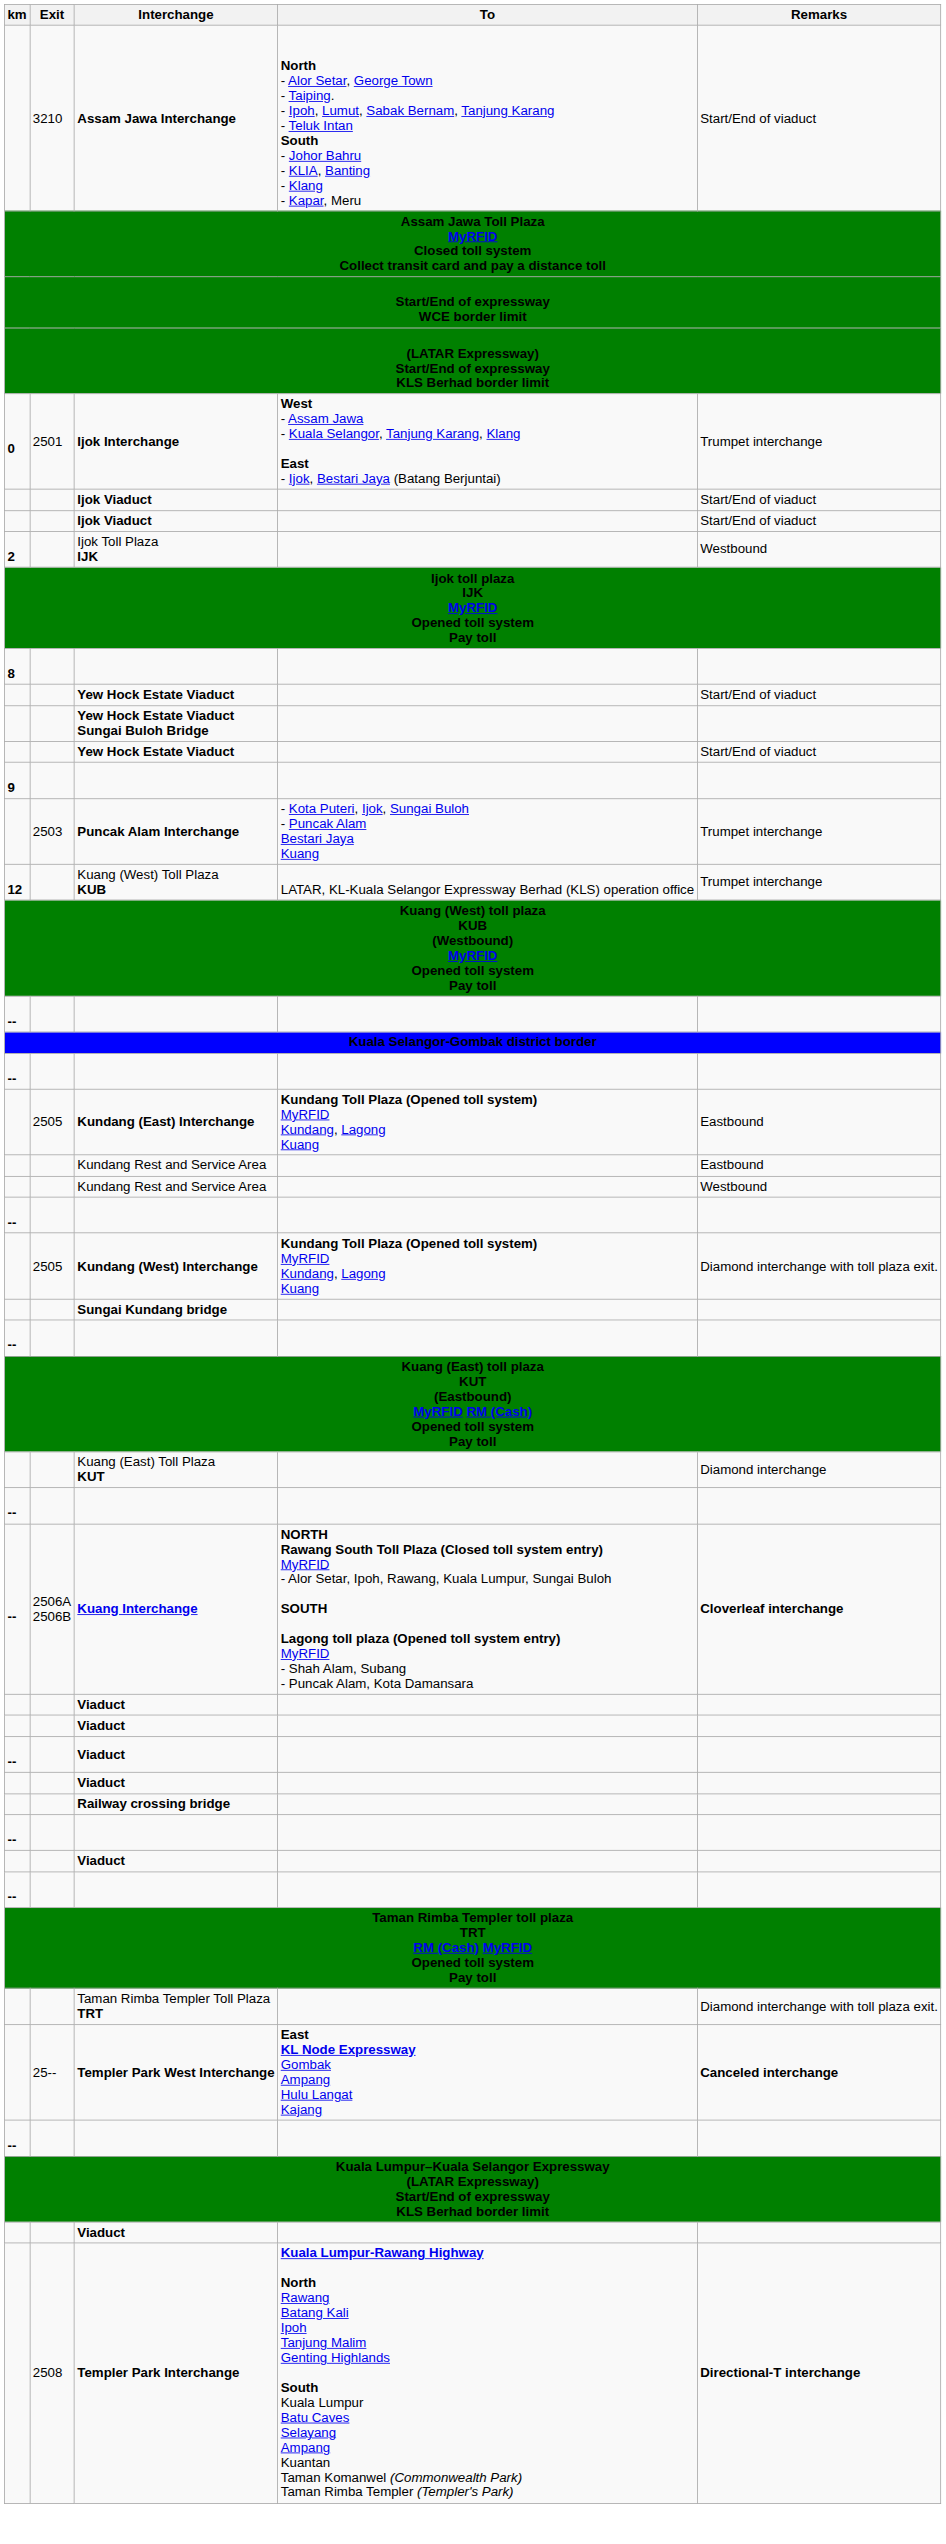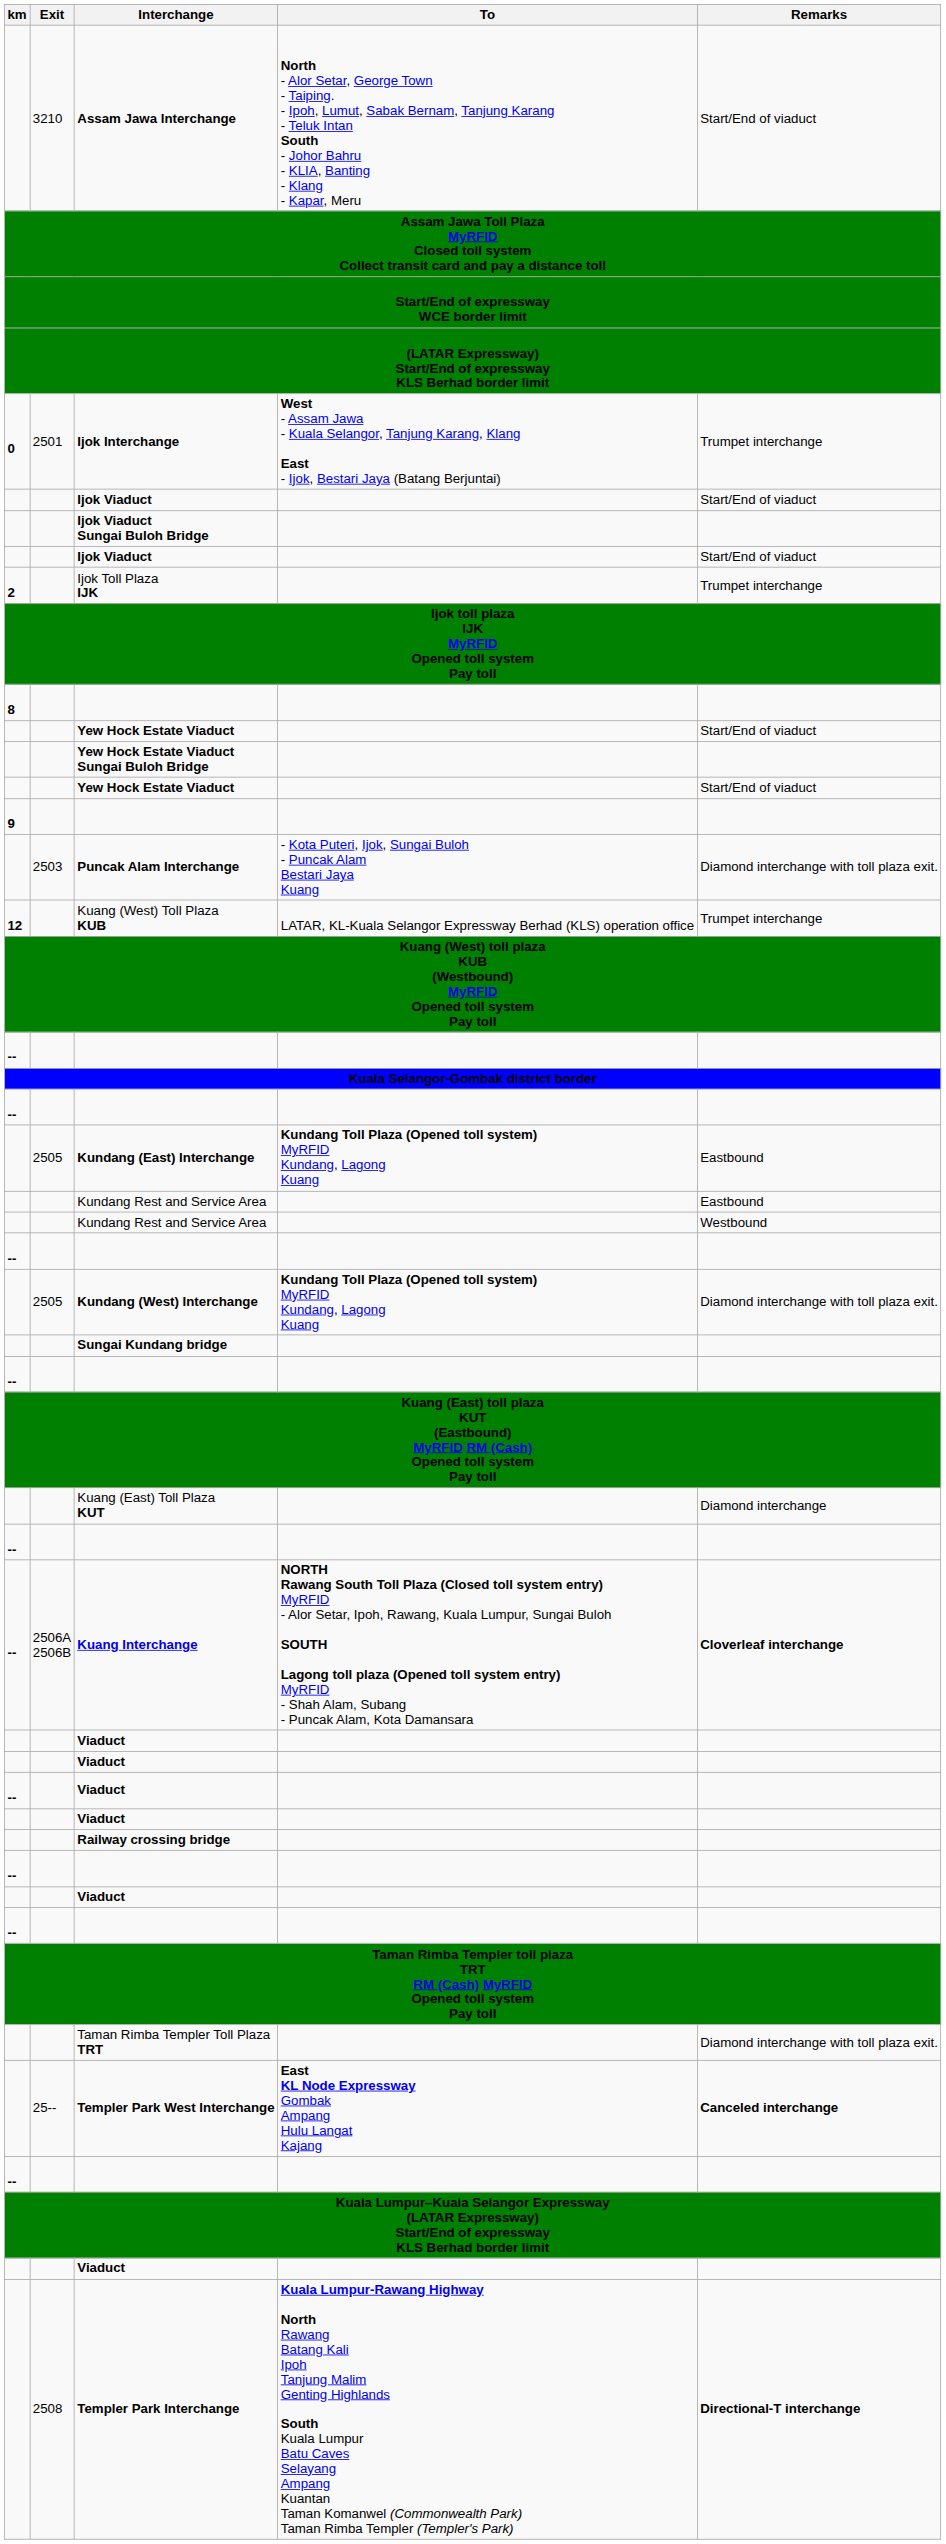+ row: (17, 528)
(734, 549) Westbound -> (761, 585) Trumpet interchange
(761, 831) Trumpet interchange -> (819, 867) Diamond interchange with toll plaza exit.
